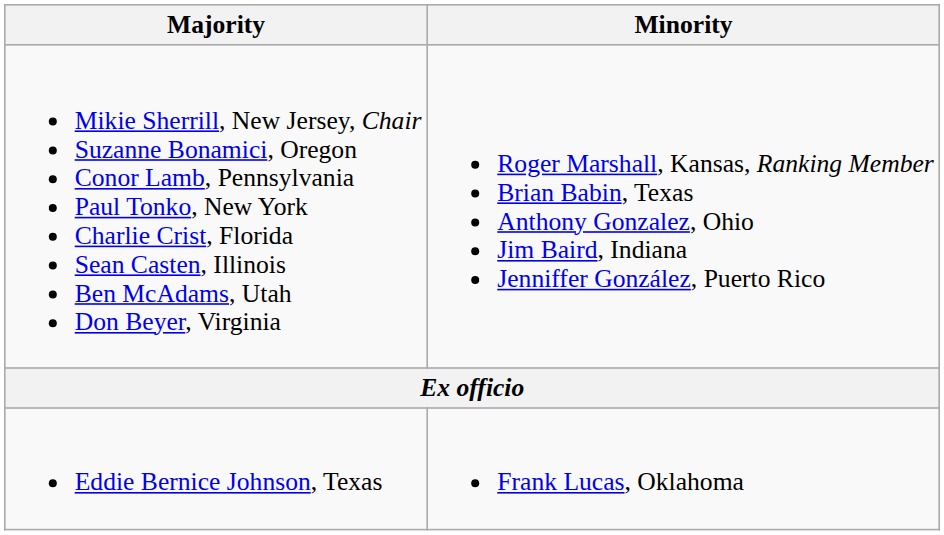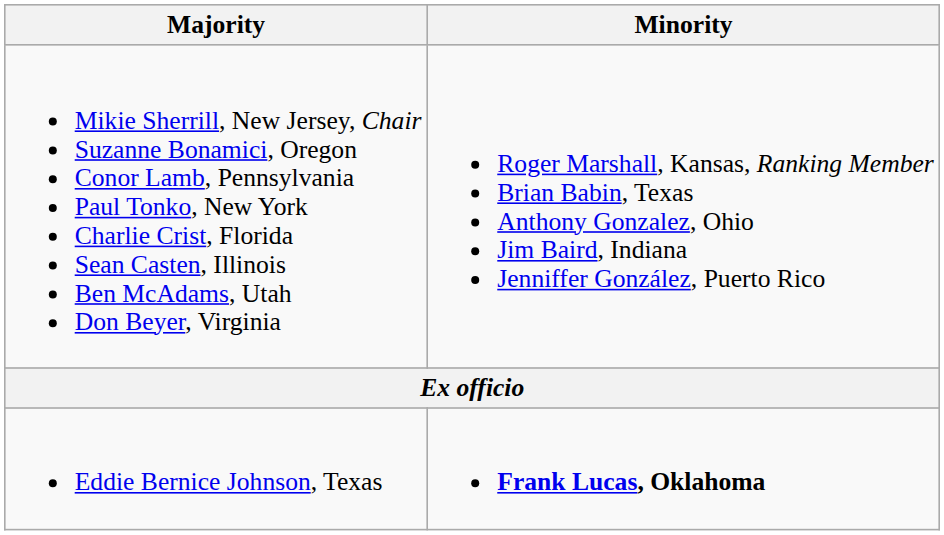(684, 483) normal -> (684, 483) bold
